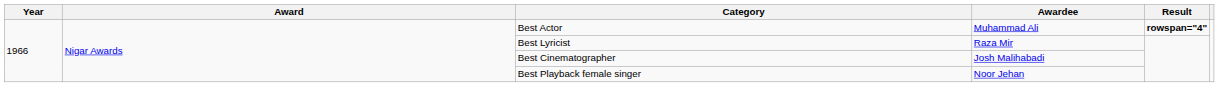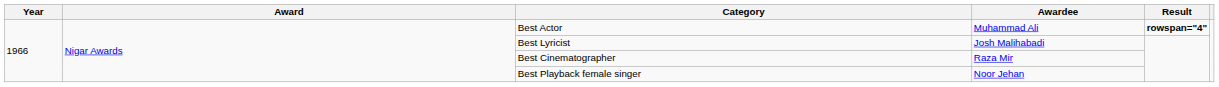(993, 43) Raza Mir -> (1009, 43) Josh Malihabadi
(1009, 58) Josh Malihabadi -> (993, 58) Raza Mir
